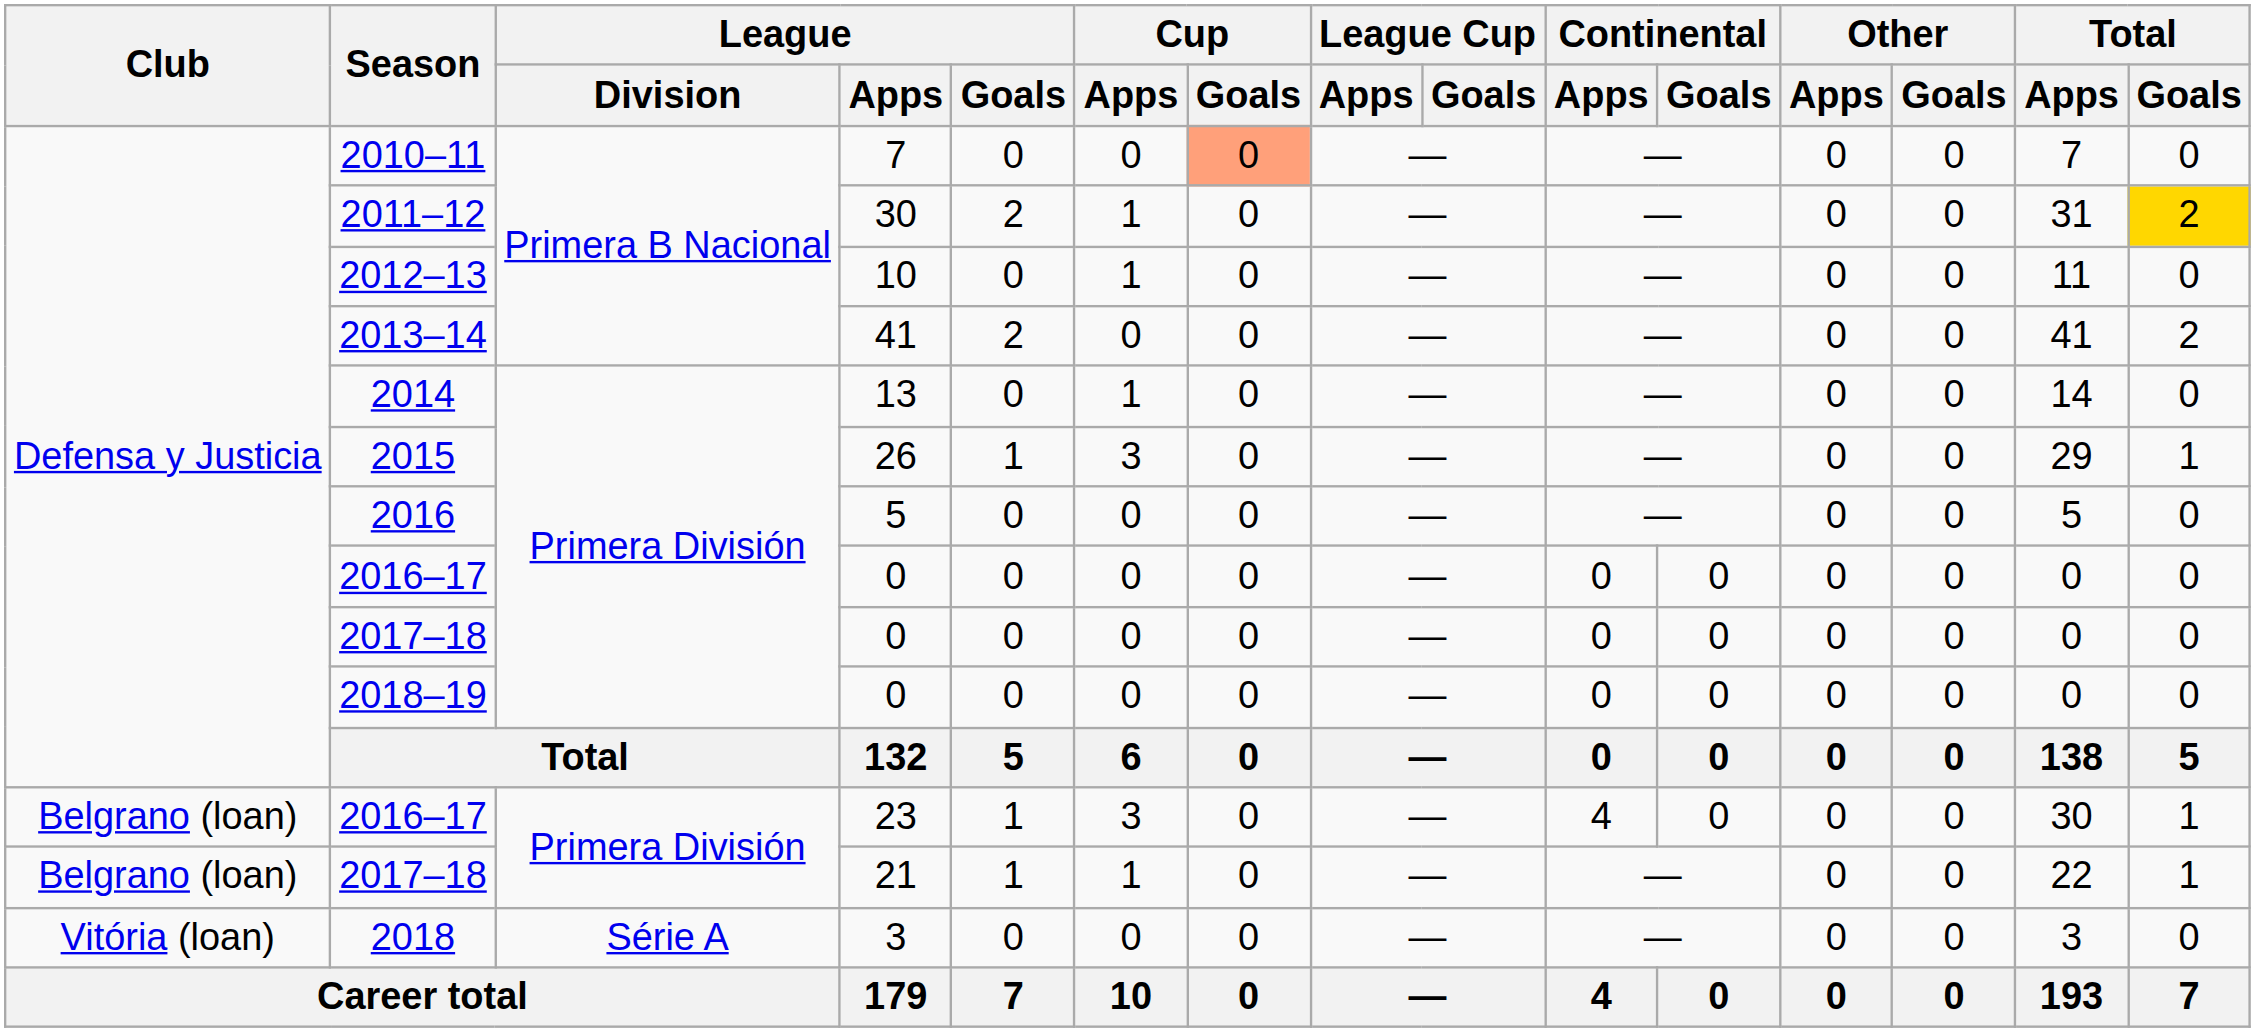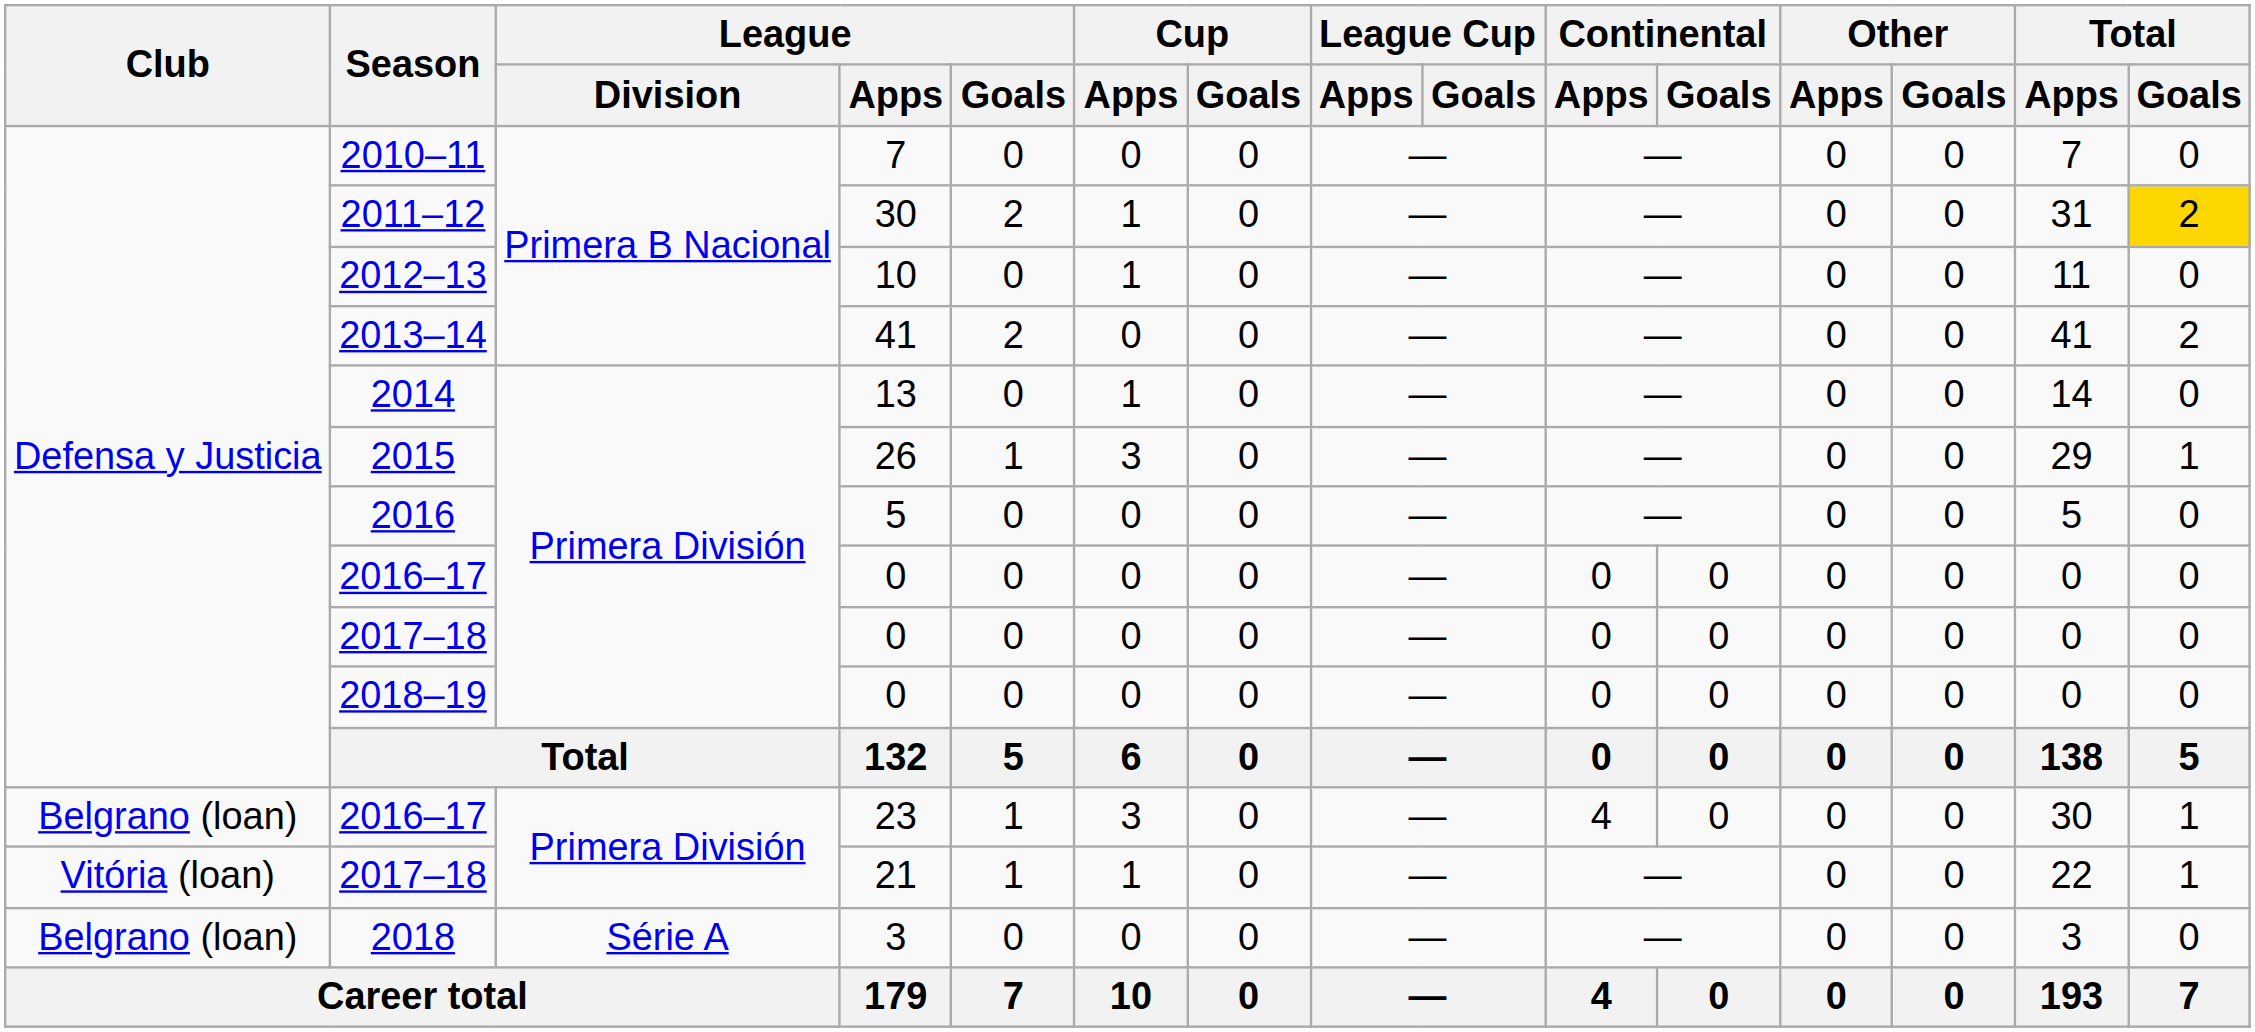(1249, 154) lightsalmon background -> (1249, 154) no background
(168, 876) Belgrano (loan) -> (168, 876) Vitória (loan)
(168, 936) Vitória (loan) -> (168, 936) Belgrano (loan)
